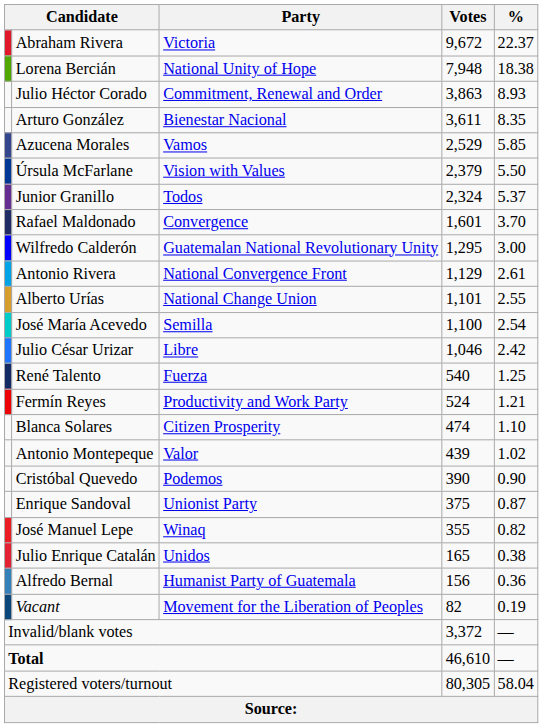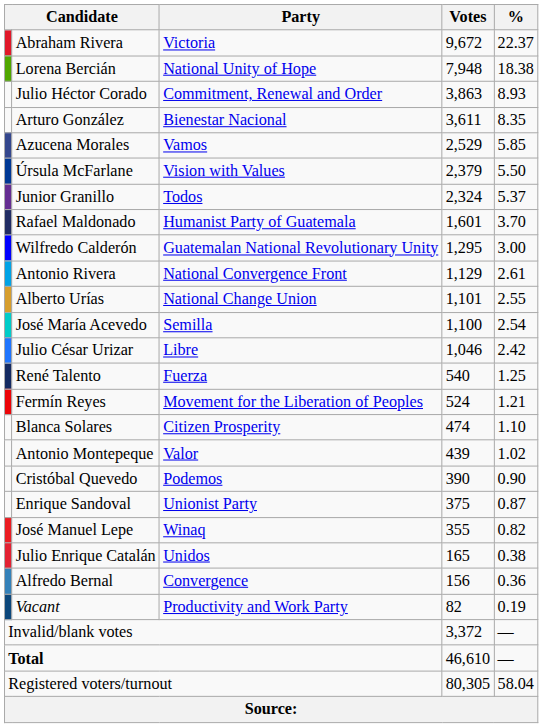(206, 222) Convergence -> (259, 222) Humanist Party of Guatemala
(255, 401) Productivity and Work Party -> (293, 401) Movement for the Liberation of Peoples
(259, 581) Humanist Party of Guatemala -> (206, 581) Convergence
(293, 606) Movement for the Liberation of Peoples -> (255, 606) Productivity and Work Party
